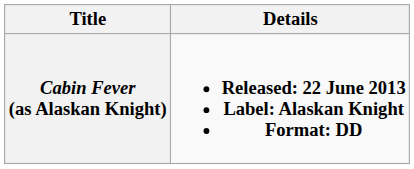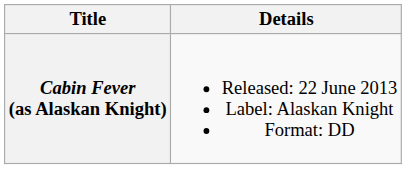(290, 109) bold -> (286, 109) normal
